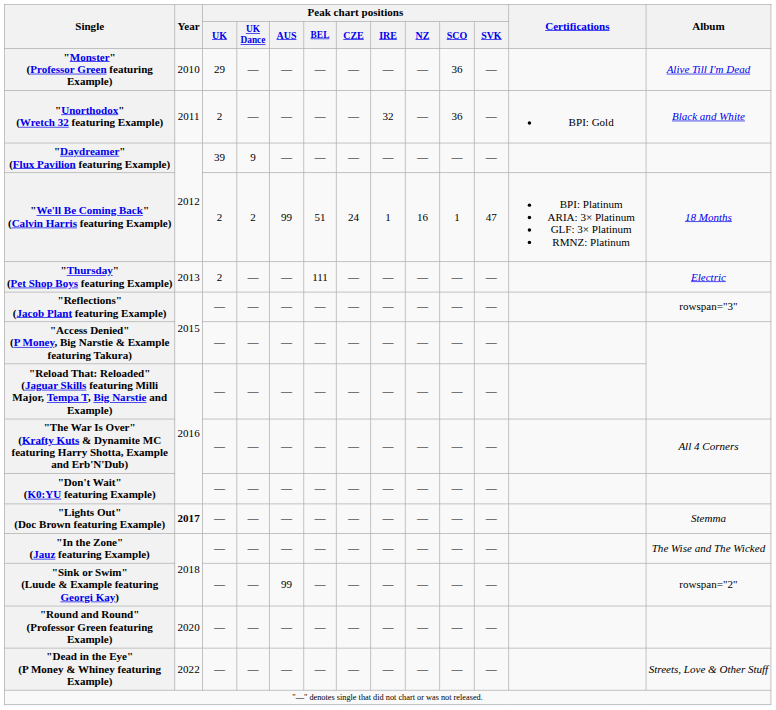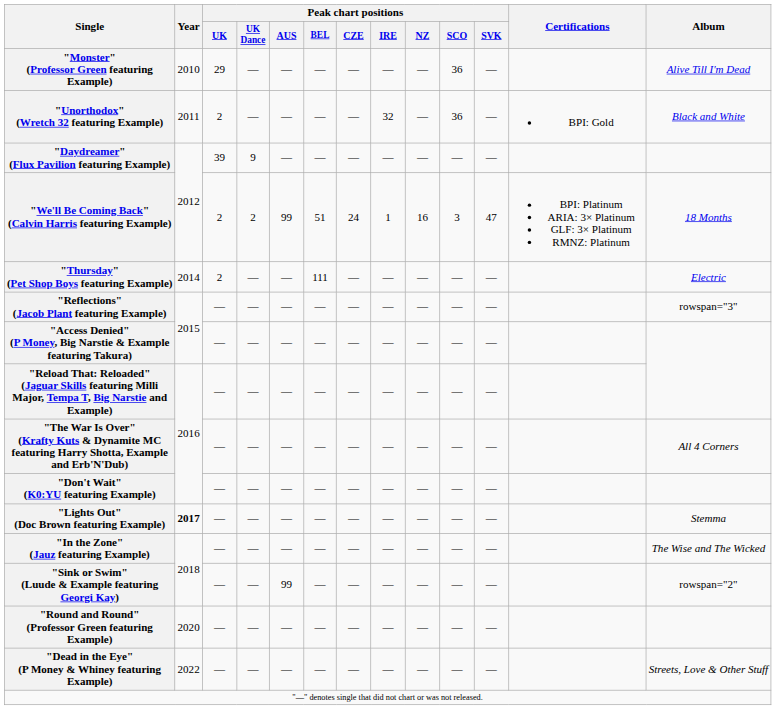(457, 217) 1 -> (457, 217) 3
(189, 277) 2013 -> (189, 277) 2014
